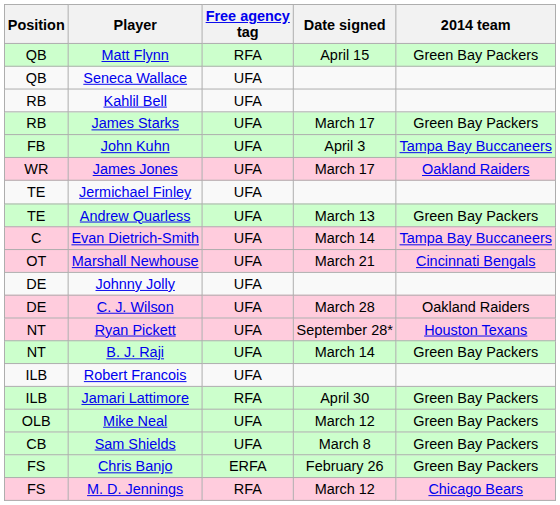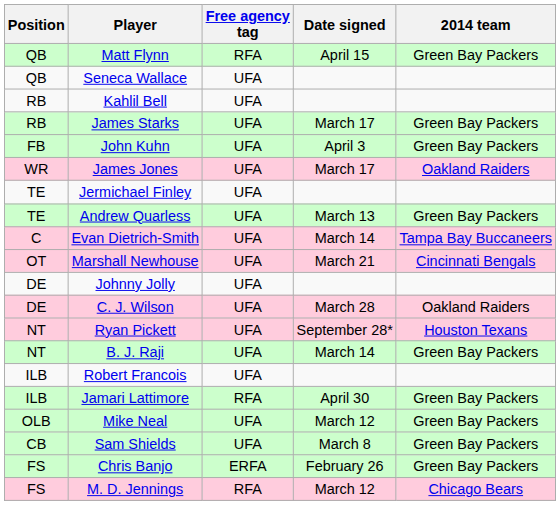(476, 147) Tampa Bay Buccaneers -> (476, 147) Green Bay Packers
